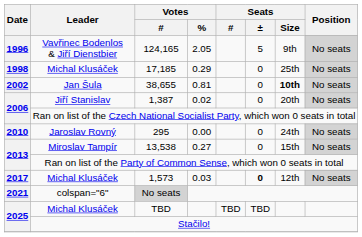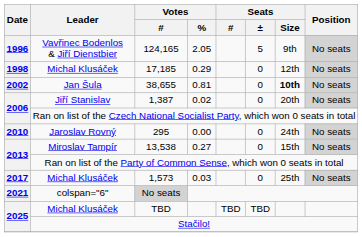(290, 69) 25th -> (290, 69) 12th
(260, 178) bold -> (260, 178) normal
(290, 178) 12th -> (290, 178) 25th
